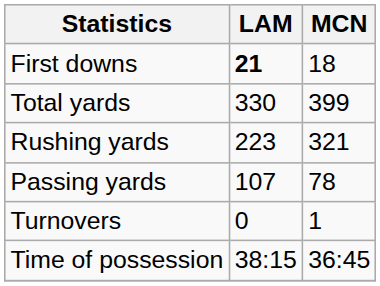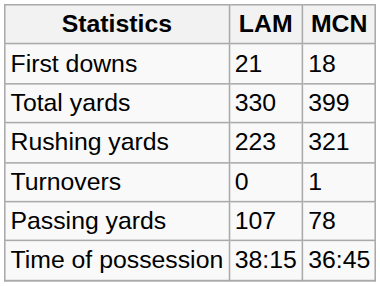(248, 63) bold -> (248, 63) normal
rows swapped: (88, 181) <-> (66, 220)
